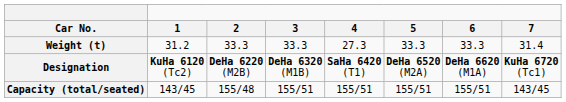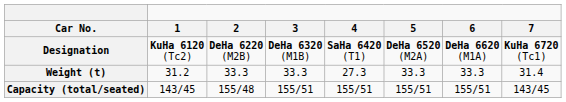rows swapped: (76, 67) <-> (76, 45)
